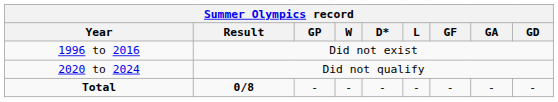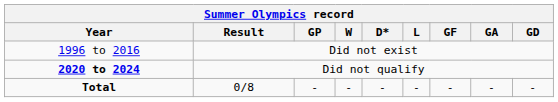(99, 69) normal -> (99, 69) bold
(244, 87) bold -> (244, 87) normal
